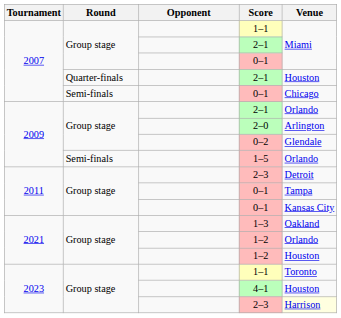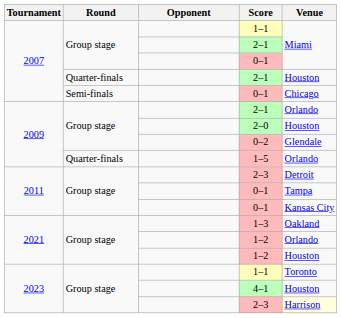(305, 126) Arlington -> (302, 126) Houston
(89, 158) Semi-finals -> (94, 158) Quarter-finals
